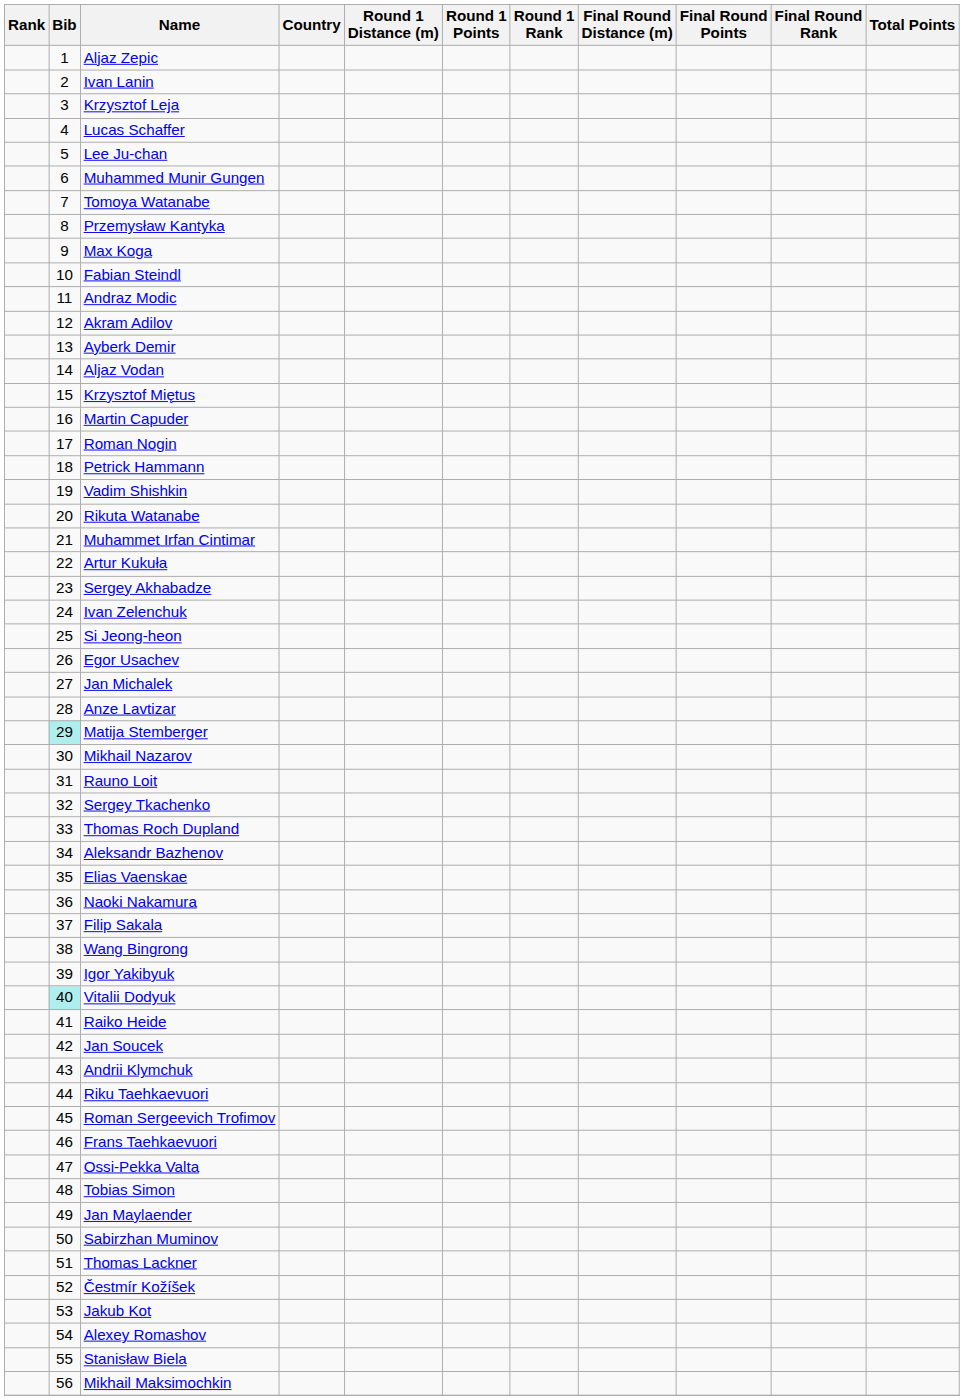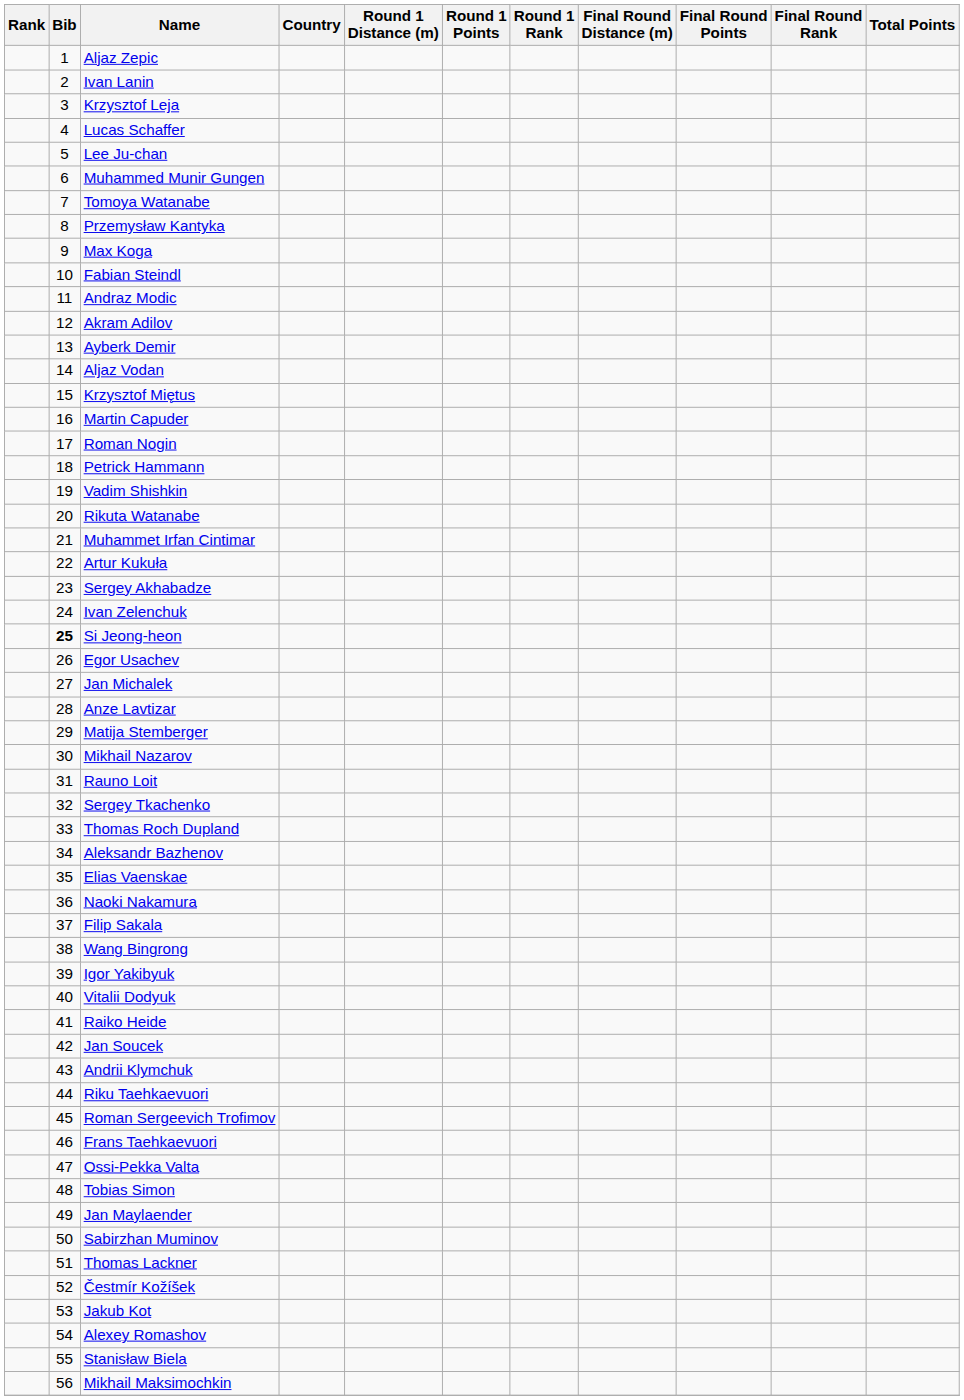(64, 636) normal -> (64, 636) bold
(64, 732) paleturquoise background -> (64, 732) no background
(64, 997) paleturquoise background -> (64, 997) no background
